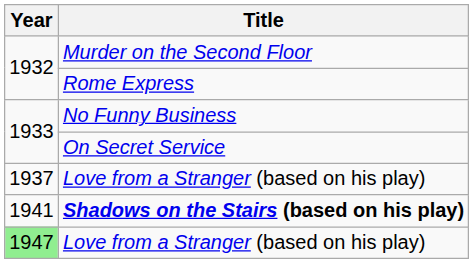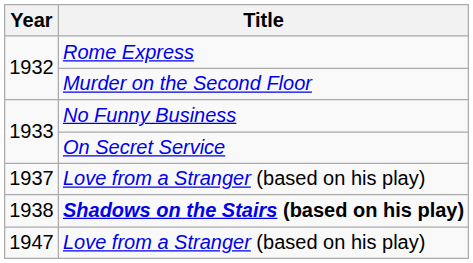(187, 52) Murder on the Second Floor -> (129, 52) Rome Express
(129, 83) Rome Express -> (187, 83) Murder on the Second Floor
(31, 210) 1941 -> (31, 210) 1938
(31, 242) lightgreen background -> (31, 242) no background
